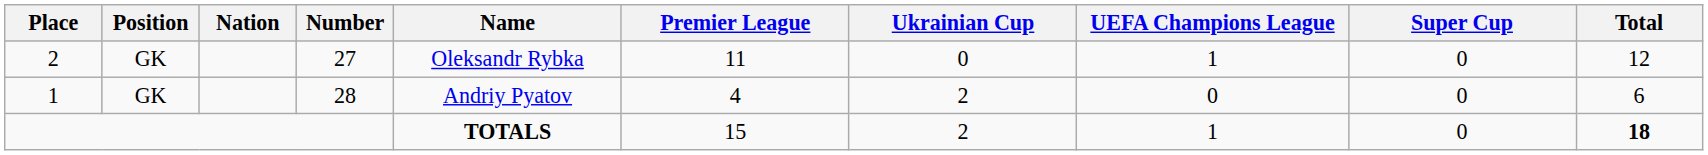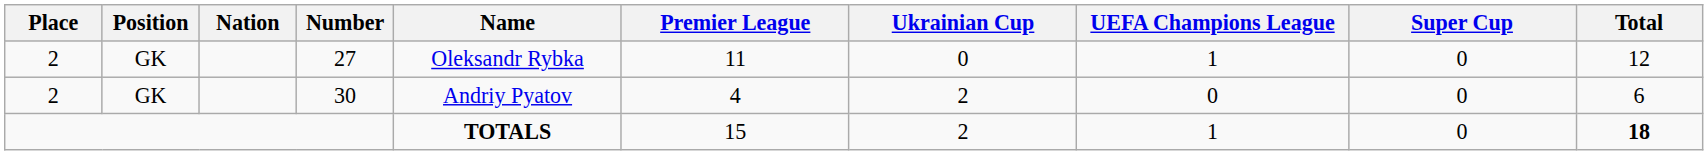(53, 95) 1 -> (53, 95) 2
(345, 95) 28 -> (345, 95) 30
